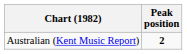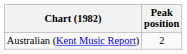(162, 40) bold -> (162, 40) normal
